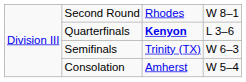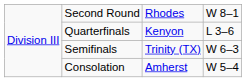(166, 31) bold -> (164, 31) normal
